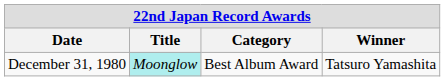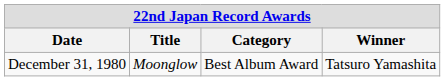(165, 64) paleturquoise background -> (165, 64) no background
